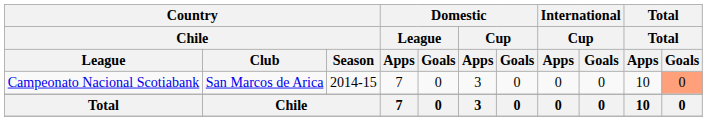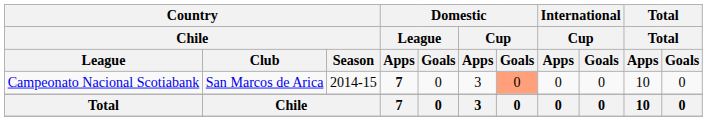(399, 82) normal -> (399, 82) bold
(517, 82) no background -> (517, 82) lightsalmon background
(682, 82) lightsalmon background -> (682, 82) no background
